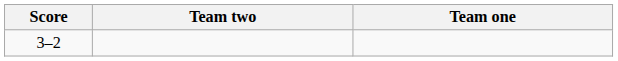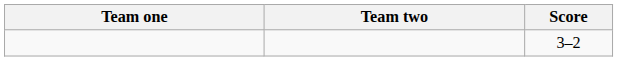columns swapped: (483, 17) <-> (49, 17)
